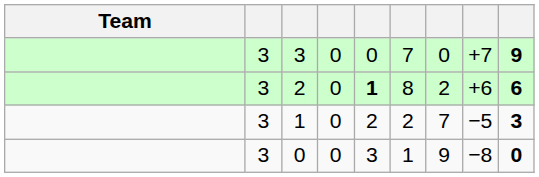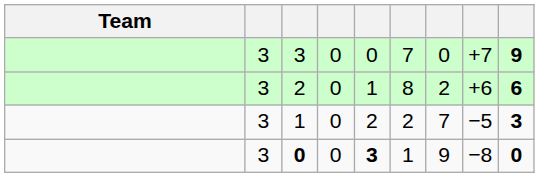(372, 88) bold -> (372, 88) normal
(300, 155) normal -> (300, 155) bold
(372, 155) normal -> (372, 155) bold
